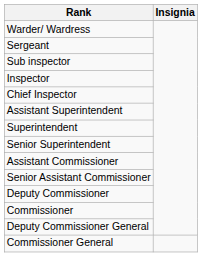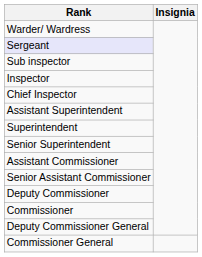(28, 45) no background -> (28, 45) lavender background
